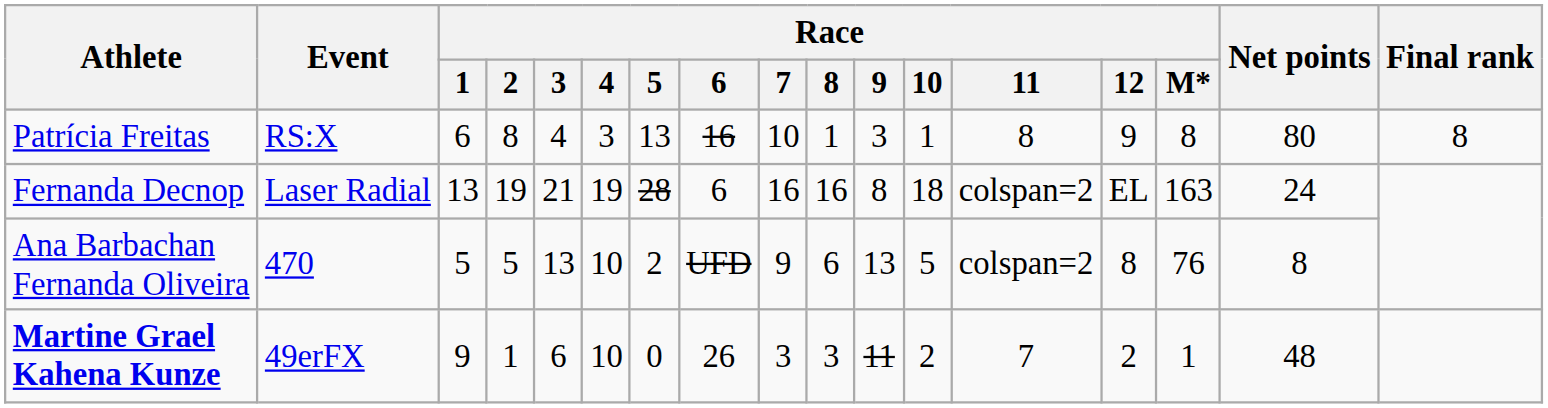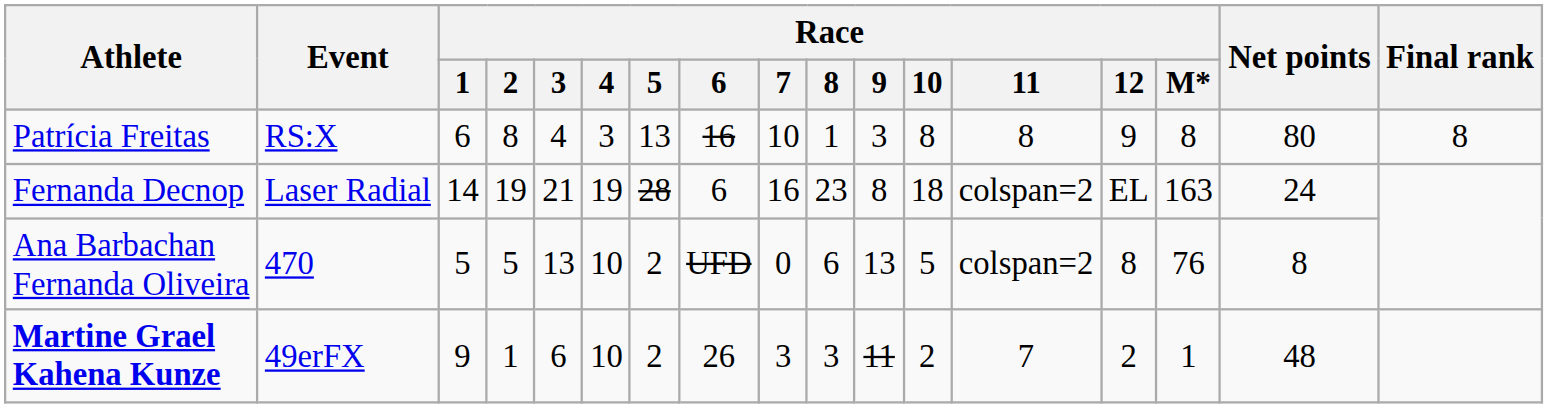(927, 136) 1 -> (927, 136) 8
(463, 190) 13 -> (463, 190) 14
(831, 190) 16 -> (831, 190) 23
(783, 263) 9 -> (783, 263) 0
(654, 356) 0 -> (654, 356) 2
